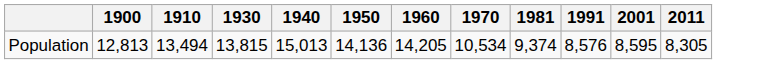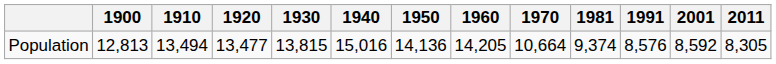+ column: (242, 17)
(301, 44) 15,013 -> (361, 44) 15,016
(481, 44) 10,534 -> (540, 44) 10,664
(636, 44) 8,595 -> (696, 44) 8,592
